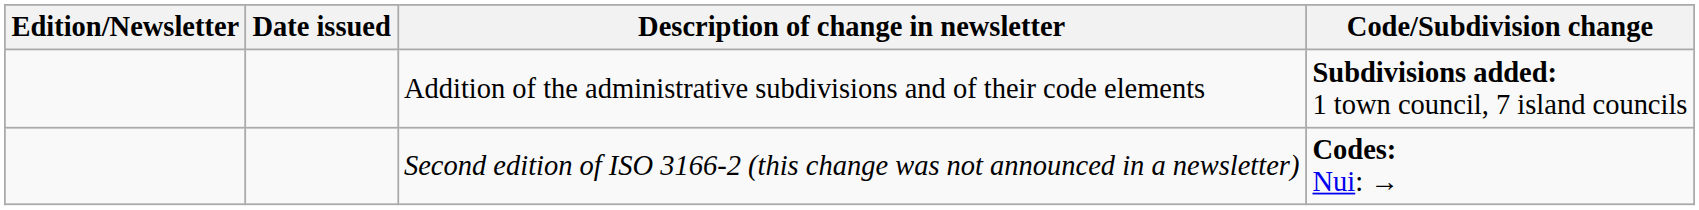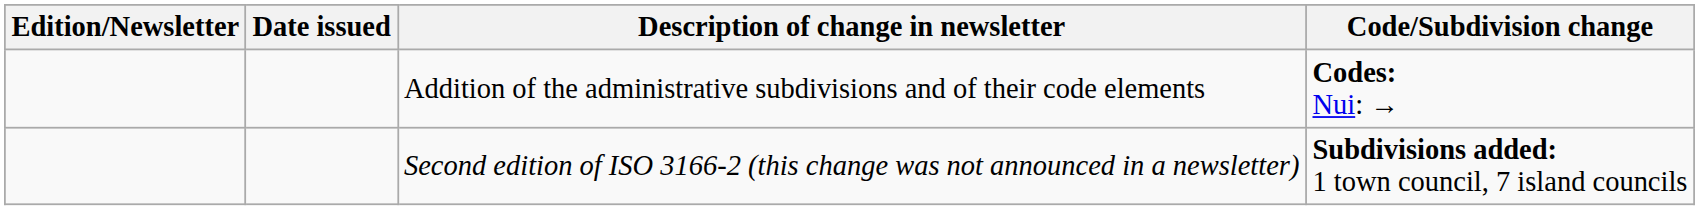(1500, 88) Subdivisions added: 1 town council, 7 island councils -> (1356, 88) Codes: Nui: →
(1356, 165) Codes: Nui: → -> (1500, 165) Subdivisions added: 1 town council, 7 island councils
